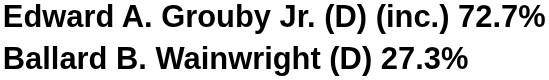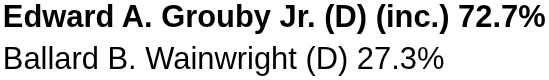(236, 59) bold -> (224, 59) normal
